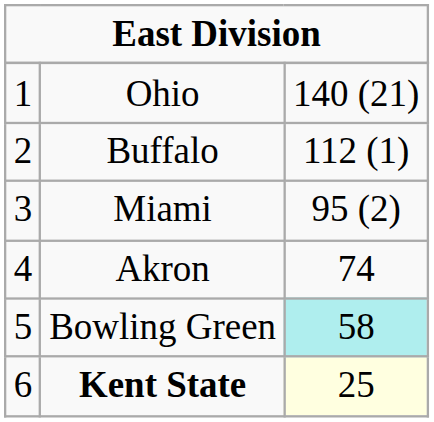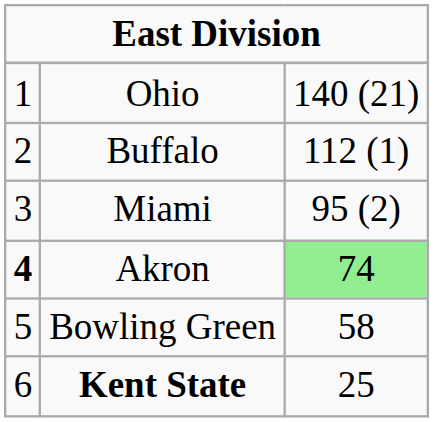(23, 268) normal -> (23, 268) bold
(356, 268) no background -> (356, 268) lightgreen background
(356, 326) paleturquoise background -> (356, 326) no background
(356, 385) lightyellow background -> (356, 385) no background
